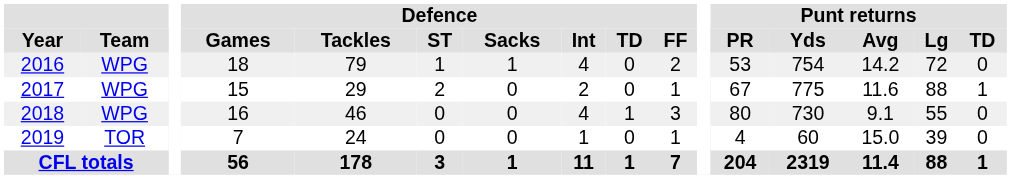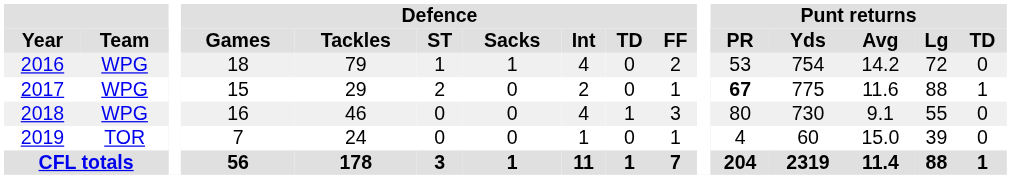(740, 89) normal -> (740, 89) bold
